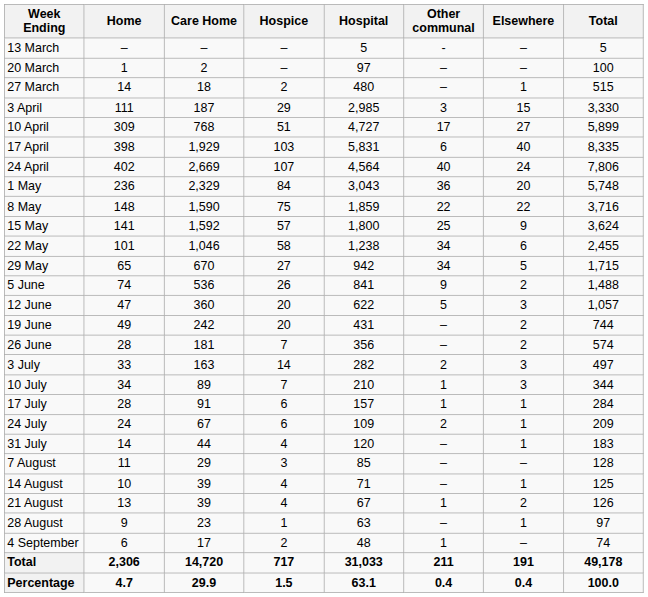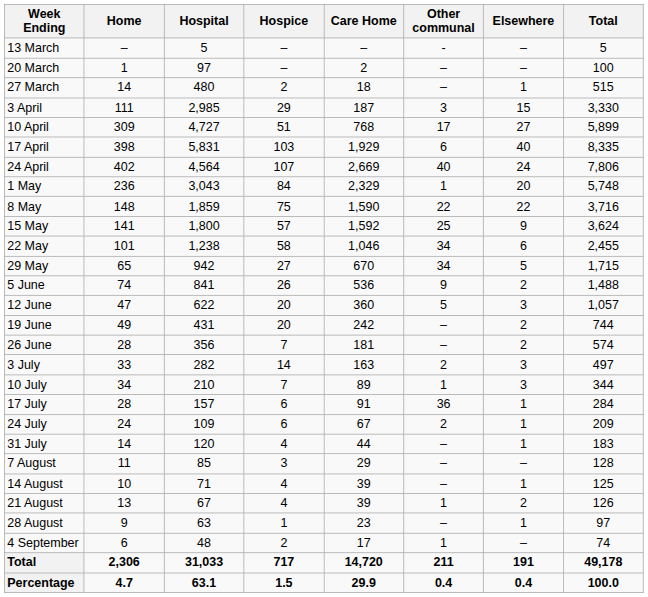columns swapped: (364, 21) <-> (204, 21)
(444, 186) 36 -> (444, 186) 1
(444, 404) 1 -> (444, 404) 36
